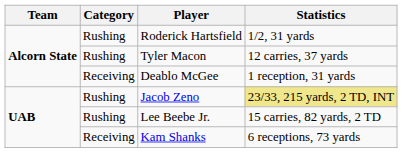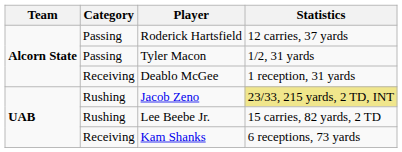(104, 35) Rushing -> (102, 35) Passing
(281, 35) 1/2, 31 yards -> (298, 35) 12 carries, 37 yards
(104, 56) Rushing -> (102, 56) Passing
(298, 56) 12 carries, 37 yards -> (281, 56) 1/2, 31 yards
